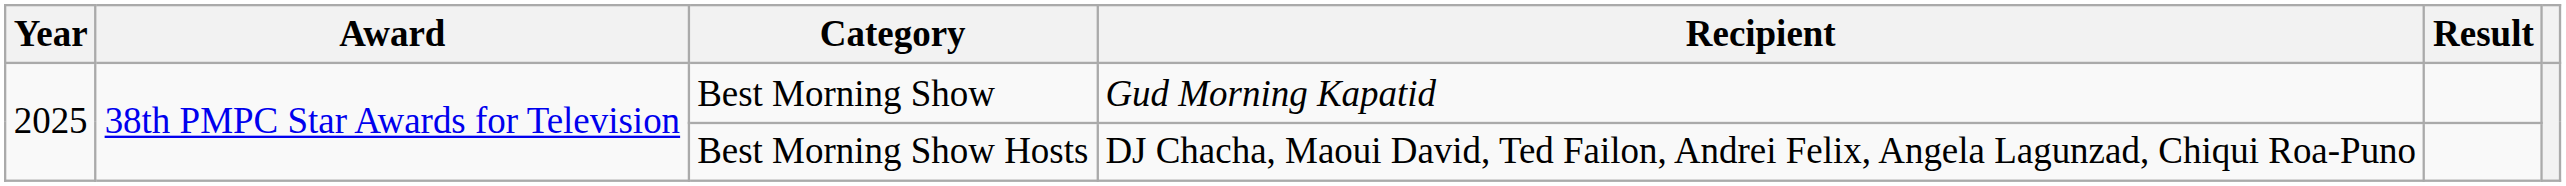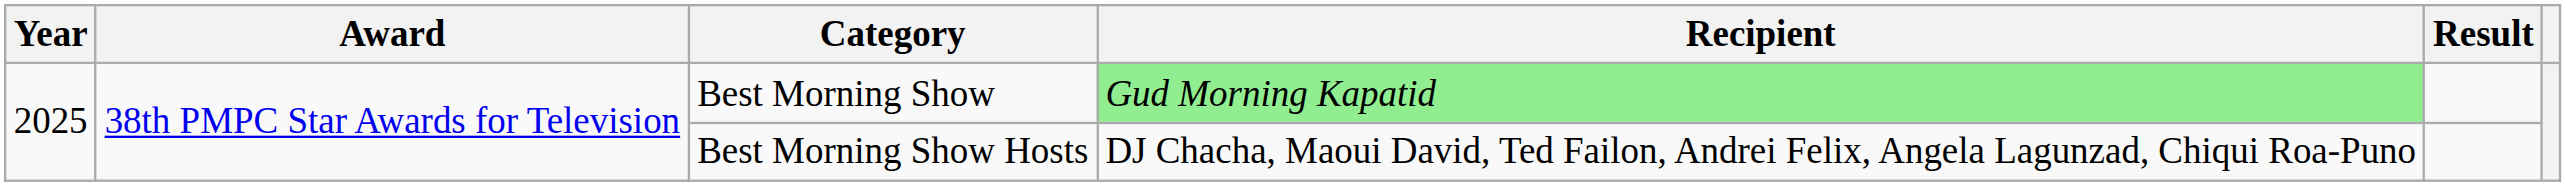(1271, 92) no background -> (1271, 92) lightgreen background
